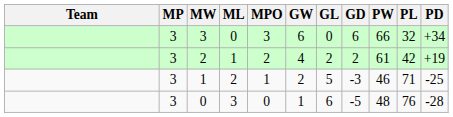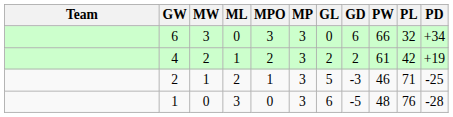columns swapped: (173, 15) <-> (301, 15)
